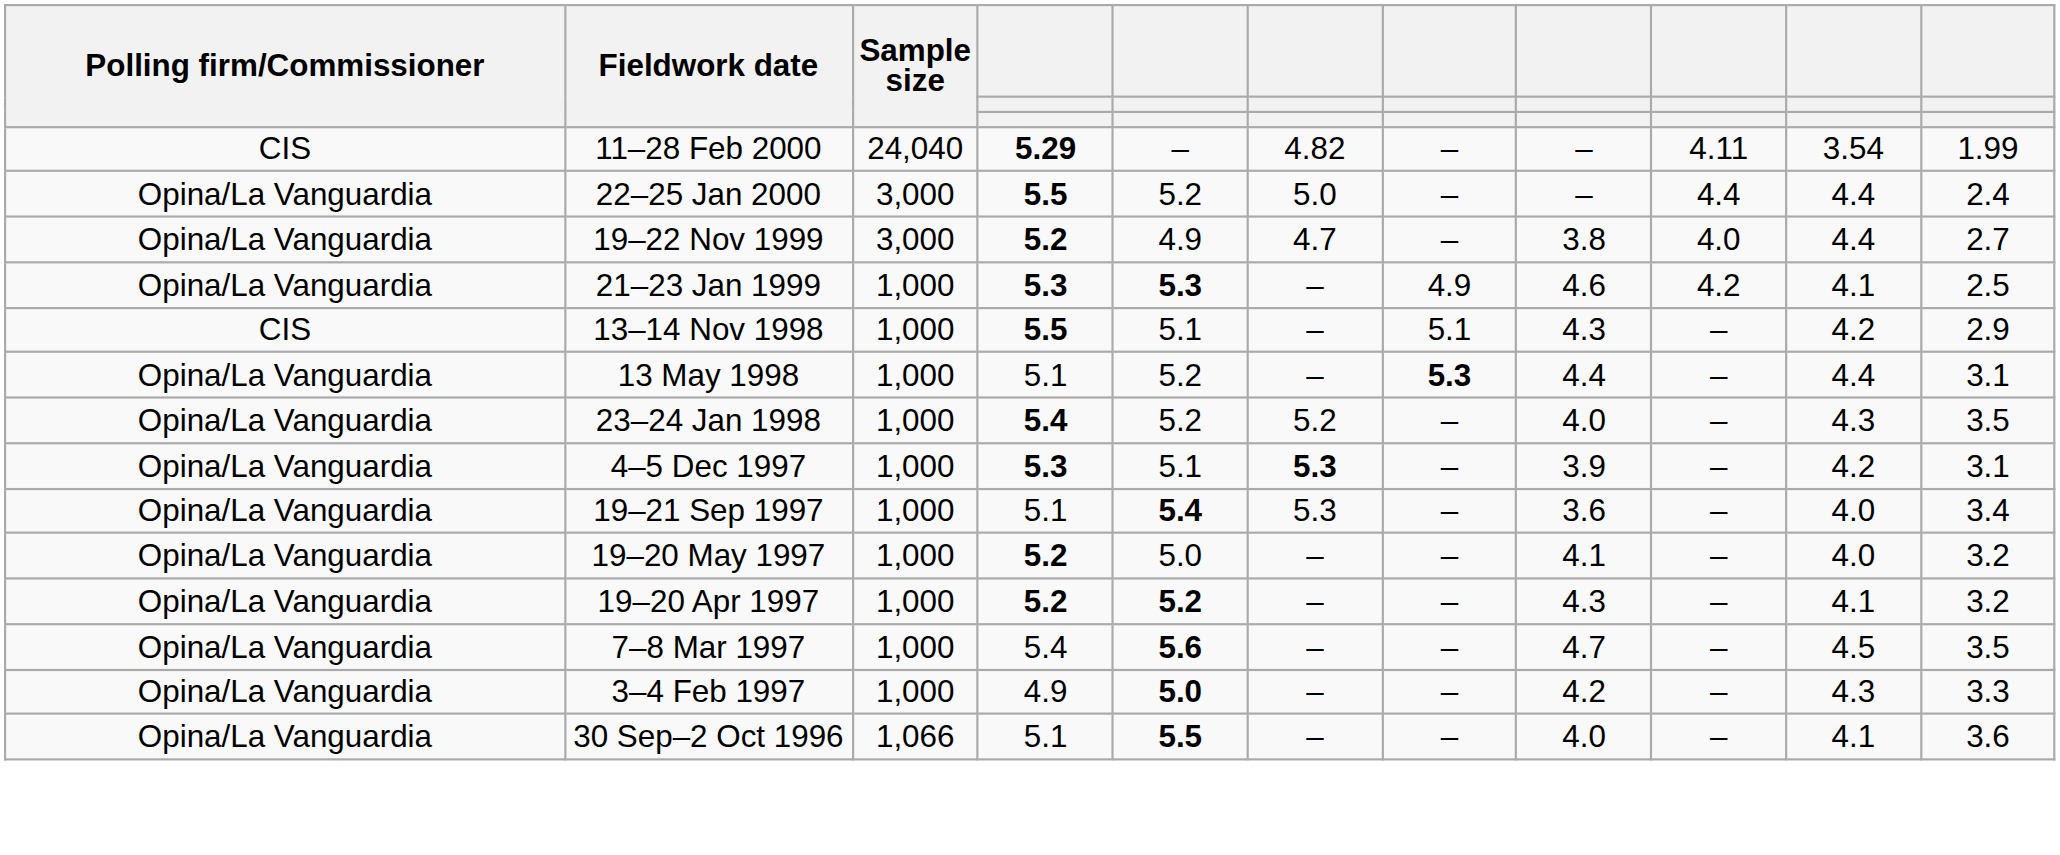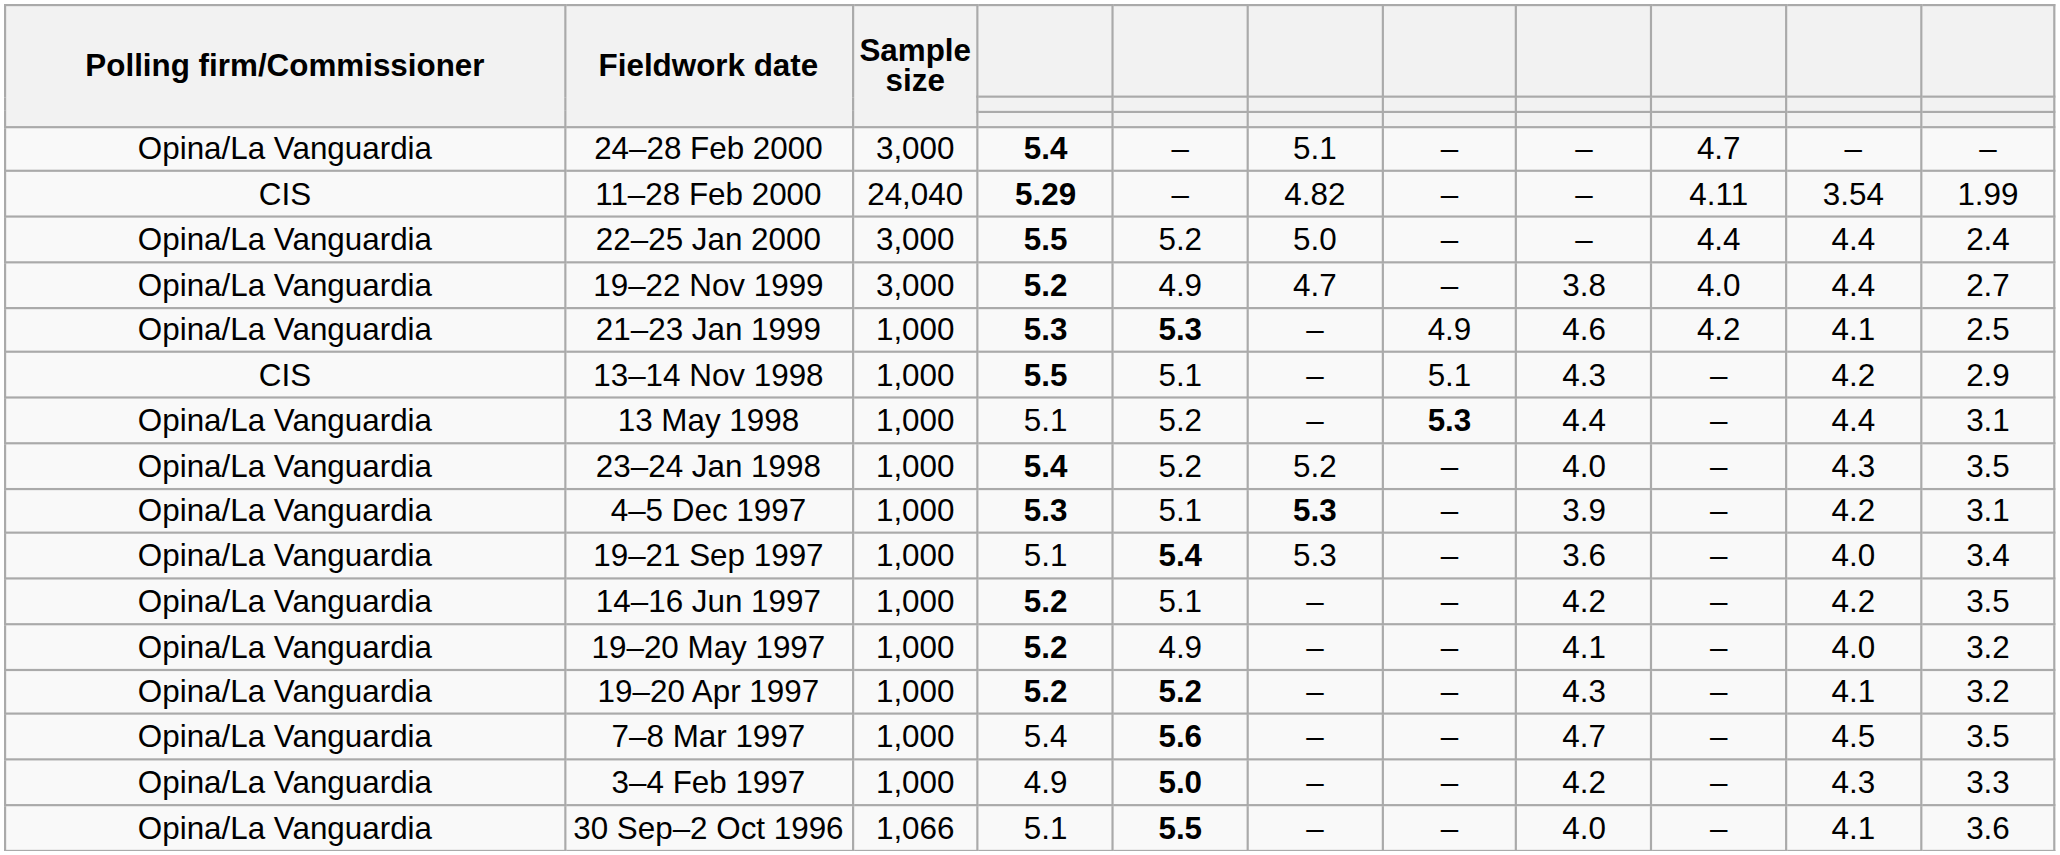+ row: (708, 149)
+ row: (708, 601)
(1180, 556) 5.0 -> (1180, 647) 4.9
